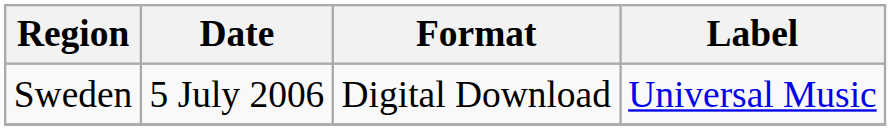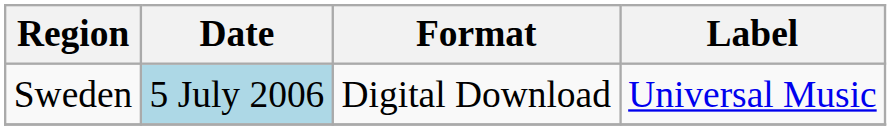(237, 93) no background -> (237, 93) lightblue background
